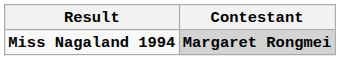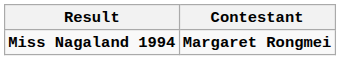(257, 42) lightgrey background -> (257, 42) no background
